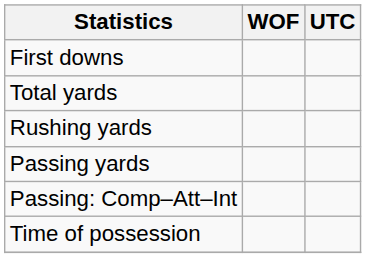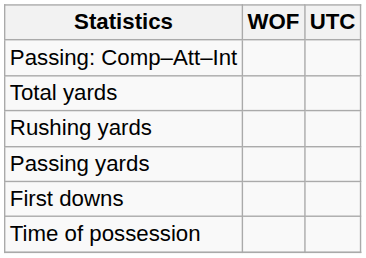rows swapped: (67, 57) <-> (124, 198)
